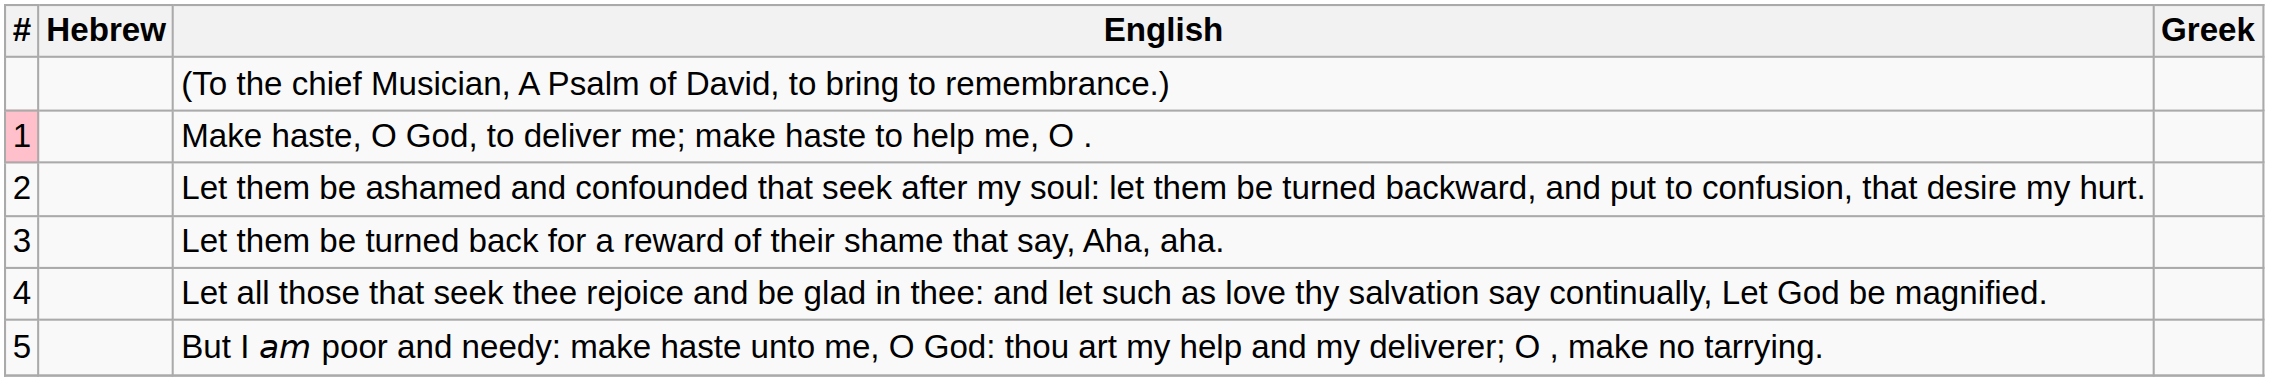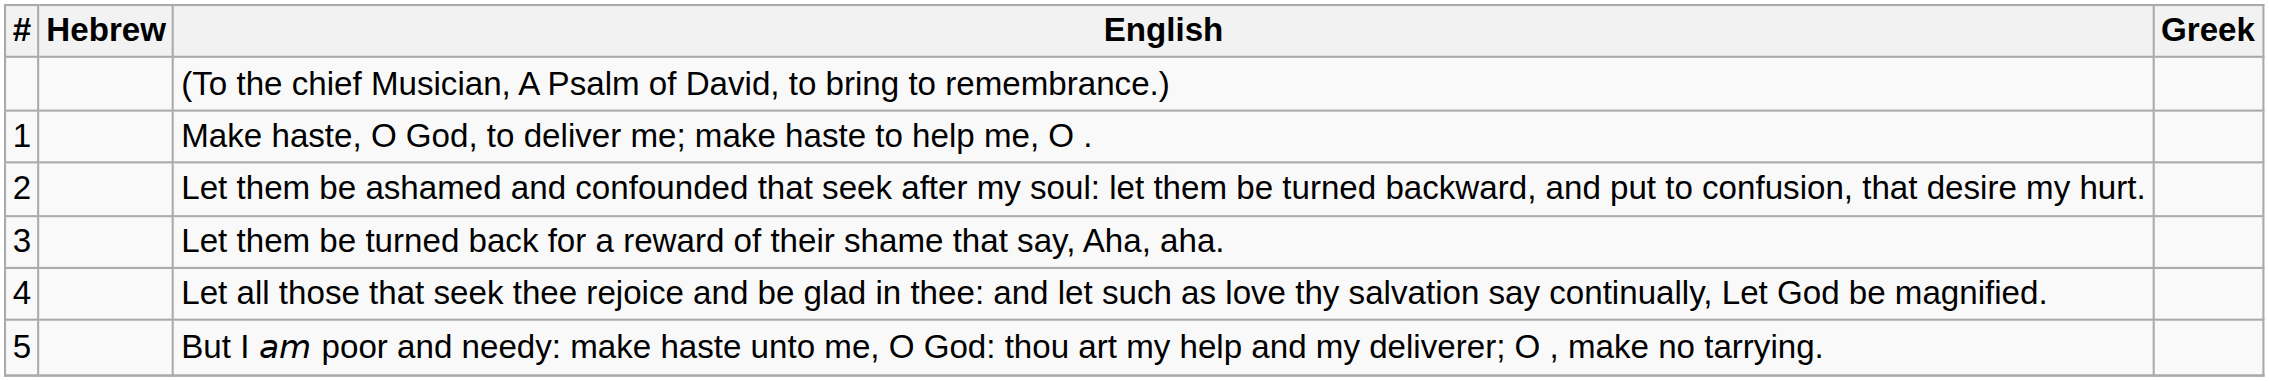(22, 135) pink background -> (22, 135) no background
